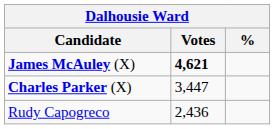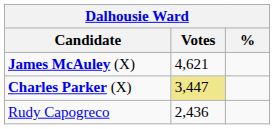(192, 64) bold -> (192, 64) normal
(192, 87) no background -> (192, 87) khaki background
